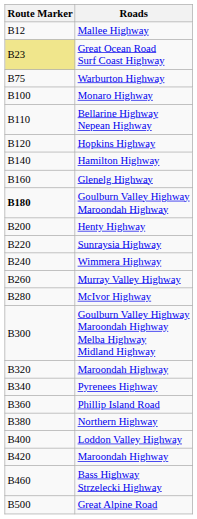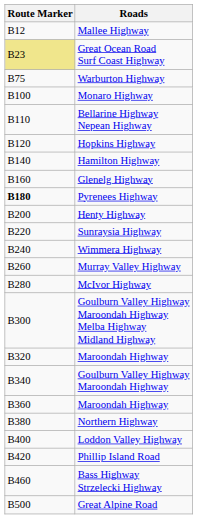(134, 202) Goulburn Valley Highway Maroondah Highway -> (118, 196) Pyrenees Highway
(118, 387) Pyrenees Highway -> (134, 381) Goulburn Valley Highway Maroondah Highway
(119, 404) Phillip Island Road -> (123, 404) Maroondah Highway
(123, 457) Maroondah Highway -> (119, 457) Phillip Island Road
